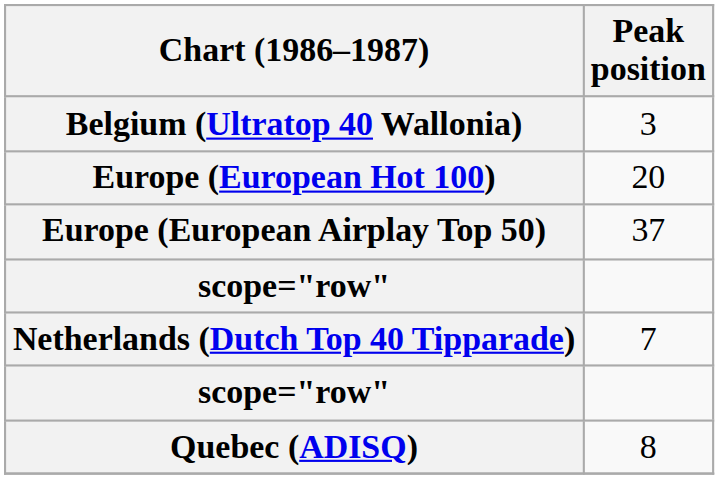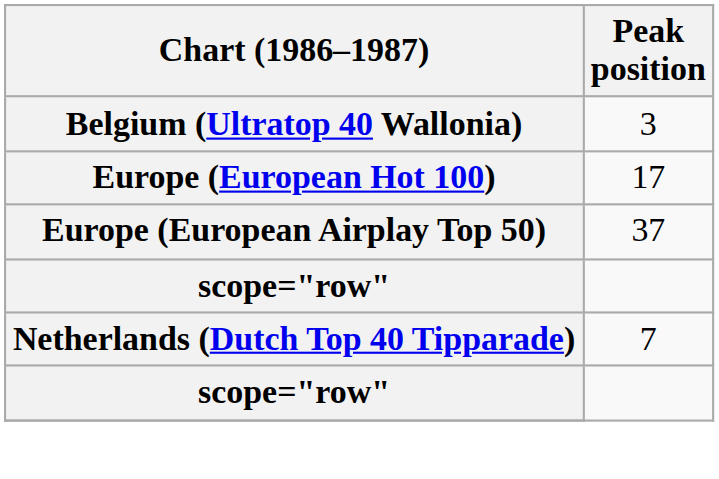(648, 177) 20 -> (648, 177) 17
- row: (294, 446)
